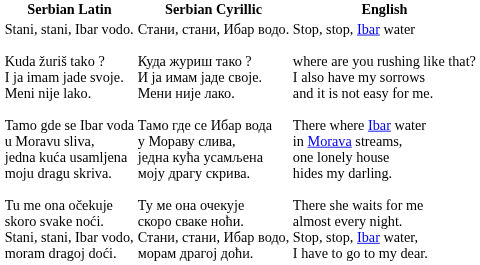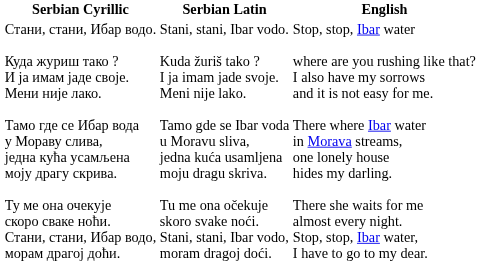columns swapped: (69, 9) <-> (214, 9)
